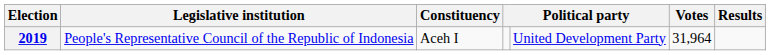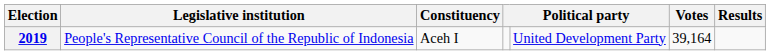(692, 38) 31,964 -> (692, 38) 39,164
